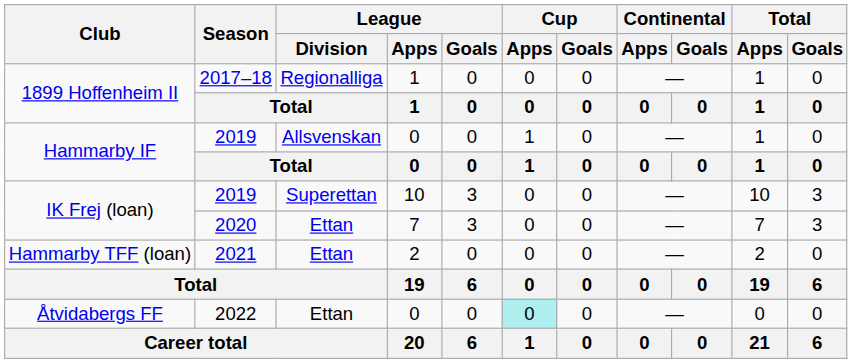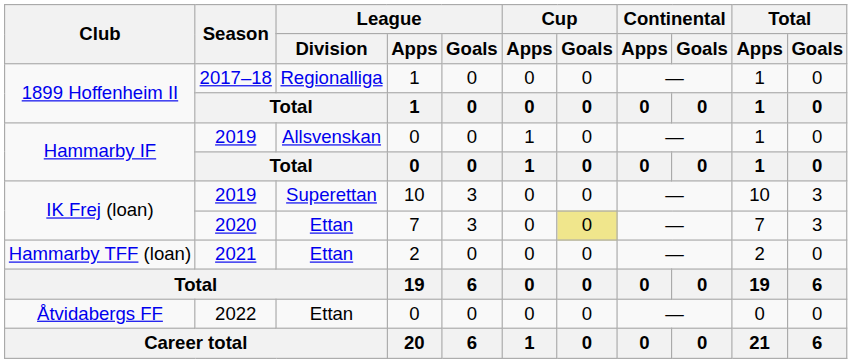(587, 225) no background -> (587, 225) khaki background
(529, 313) paleturquoise background -> (529, 313) no background
